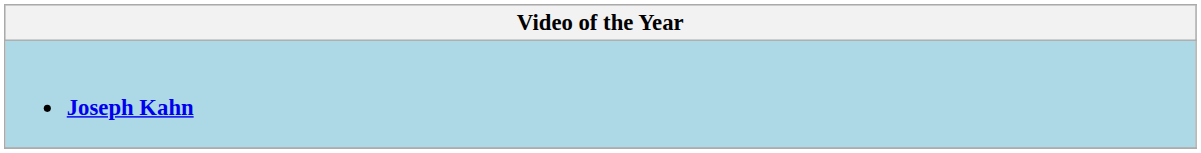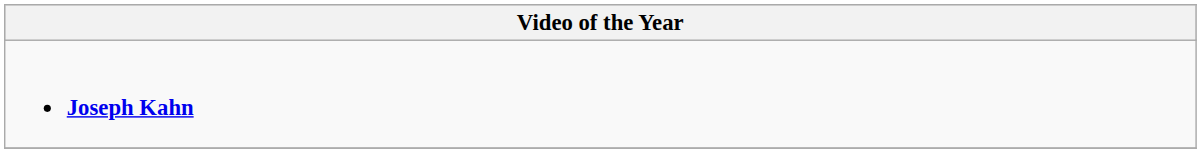(600, 107) lightblue background -> (600, 107) no background
